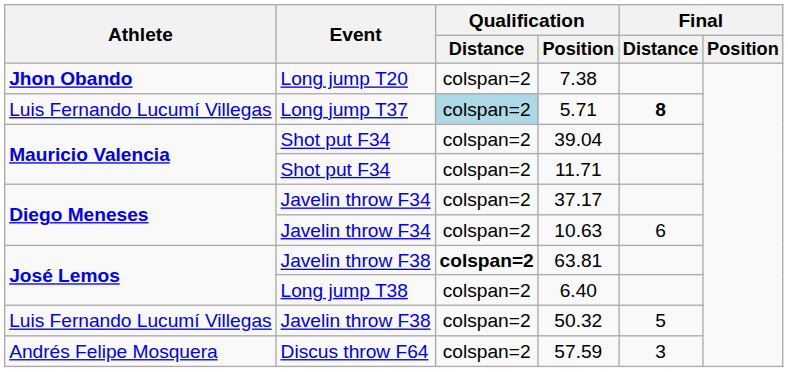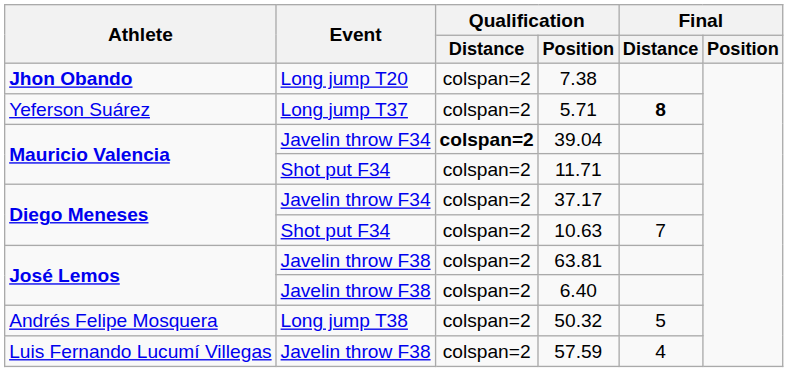(140, 109) Luis Fernando Lucumí Villegas -> (80, 109) Yeferson Suárez
(487, 109) lightblue background -> (487, 109) no background
(335, 140) Shot put F34 -> (356, 140) Javelin throw F34
(487, 140) normal -> (487, 140) bold
(356, 230) Javelin throw F34 -> (335, 230) Shot put F34
(661, 230) 6 -> (661, 230) 7
(487, 261) bold -> (487, 261) normal
(344, 291) Long jump T38 -> (356, 291) Javelin throw F38
(140, 321) Luis Fernando Lucumí Villegas -> (113, 321) Andrés Felipe Mosquera
(356, 321) Javelin throw F38 -> (344, 321) Long jump T38
(113, 351) Andrés Felipe Mosquera -> (140, 351) Luis Fernando Lucumí Villegas
(355, 351) Discus throw F64 -> (356, 351) Javelin throw F38
(661, 351) 3 -> (661, 351) 4
